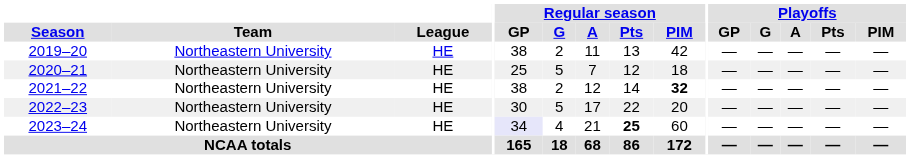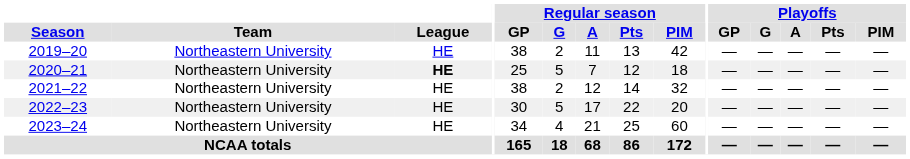(443, 69) normal -> (443, 69) bold
(679, 88) bold -> (679, 88) normal
(519, 126) lavender background -> (519, 126) no background
(631, 126) bold -> (631, 126) normal
